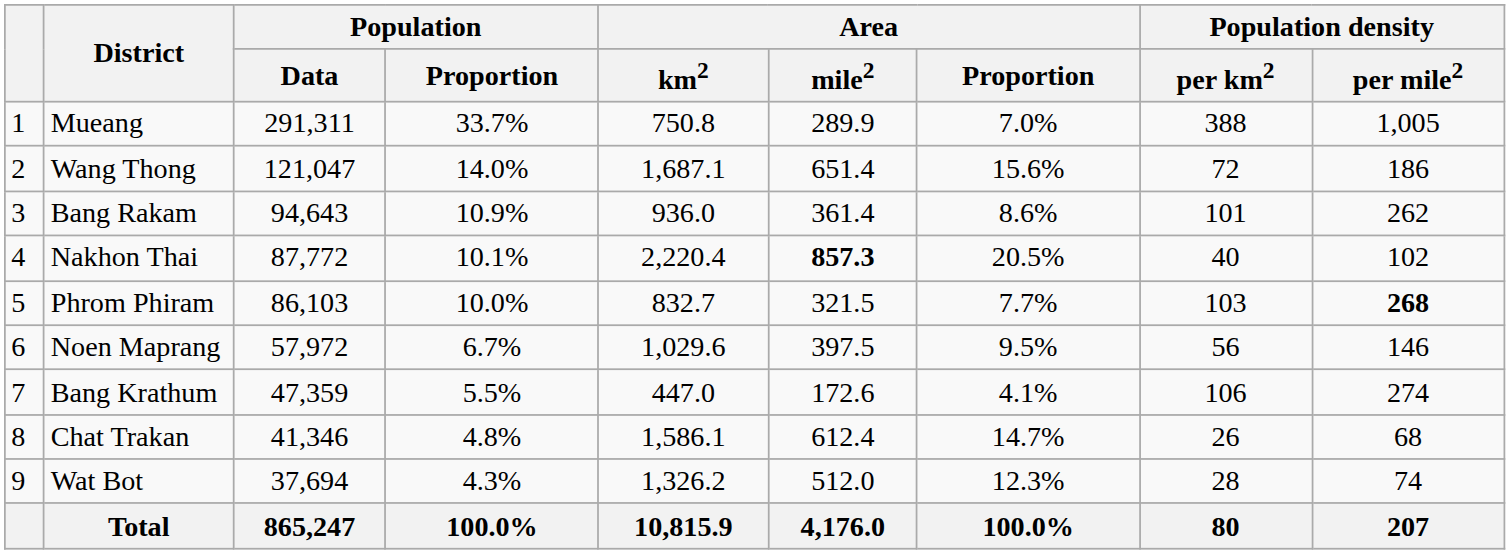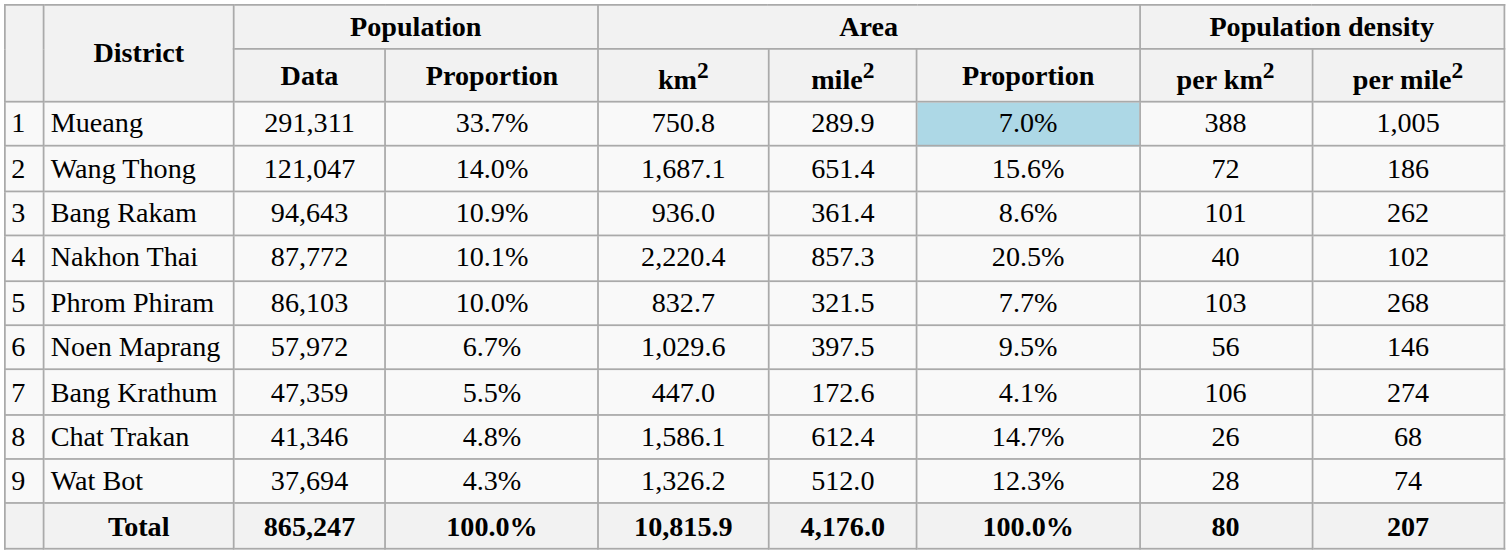(1028, 123) no background -> (1028, 123) lightblue background
(843, 257) bold -> (843, 257) normal
(1408, 302) bold -> (1408, 302) normal
